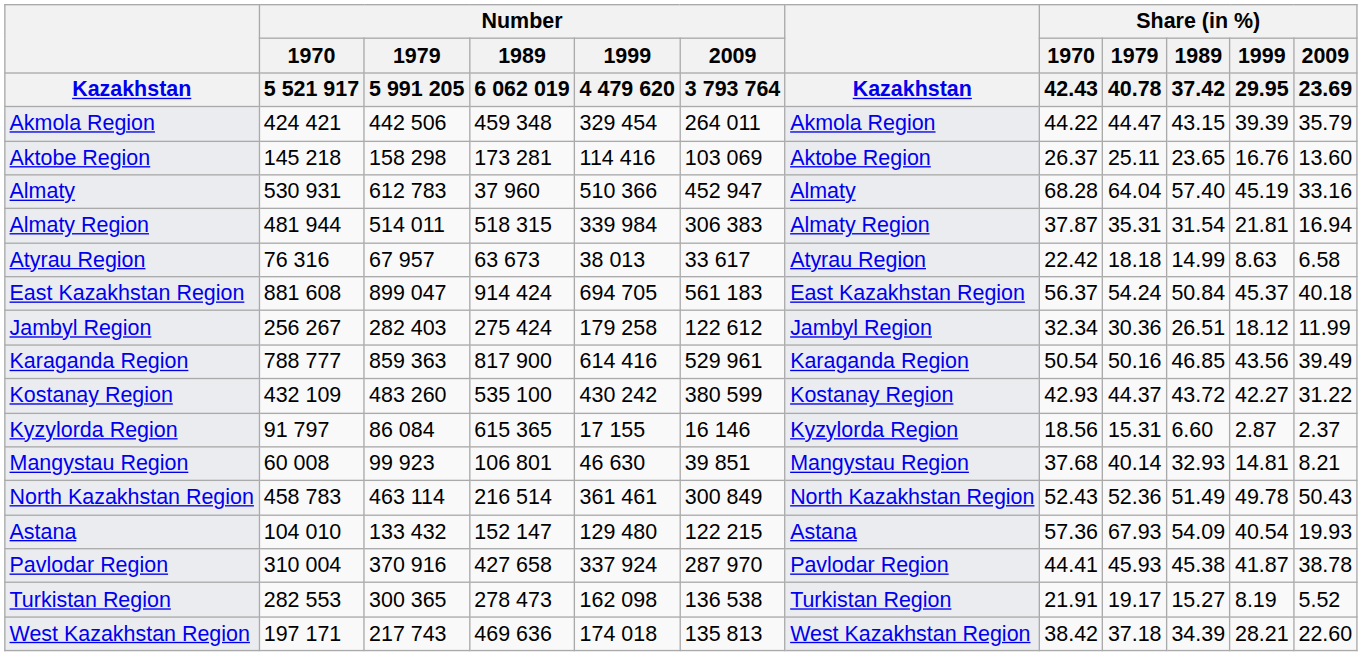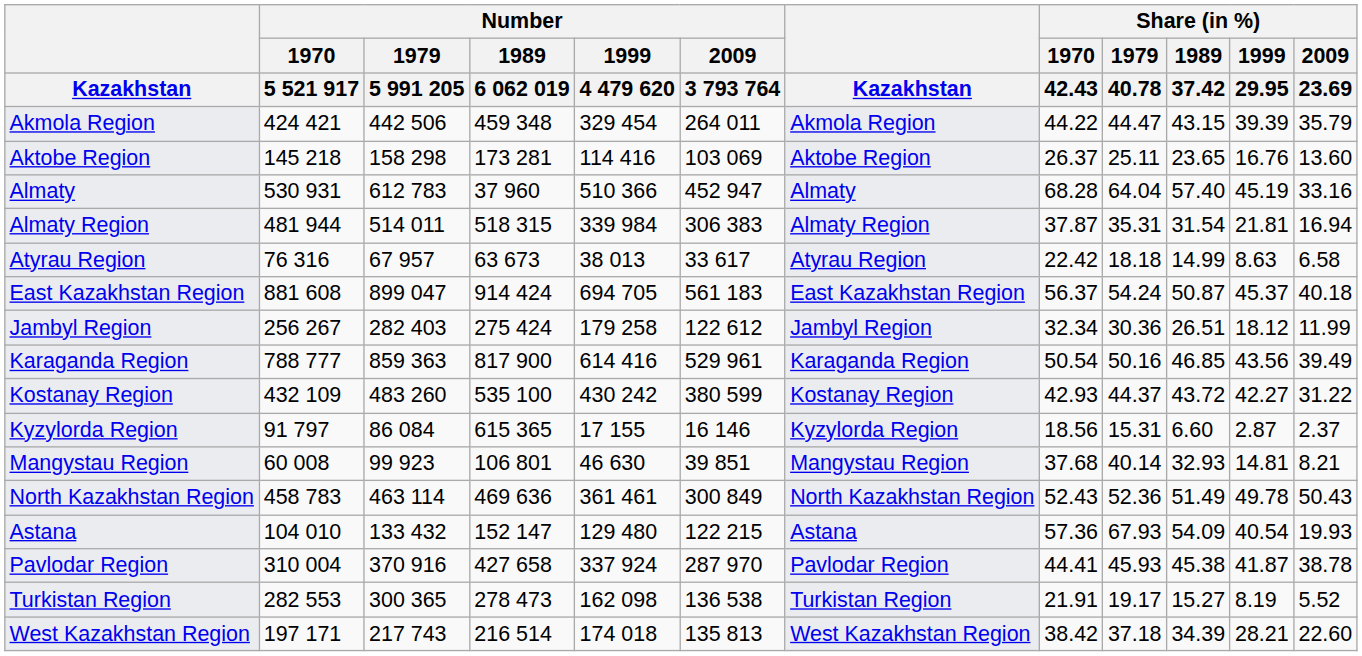(1198, 293) 50.84 -> (1198, 293) 50.87
(513, 497) 216 514 -> (513, 497) 469 636
(513, 633) 469 636 -> (513, 633) 216 514
